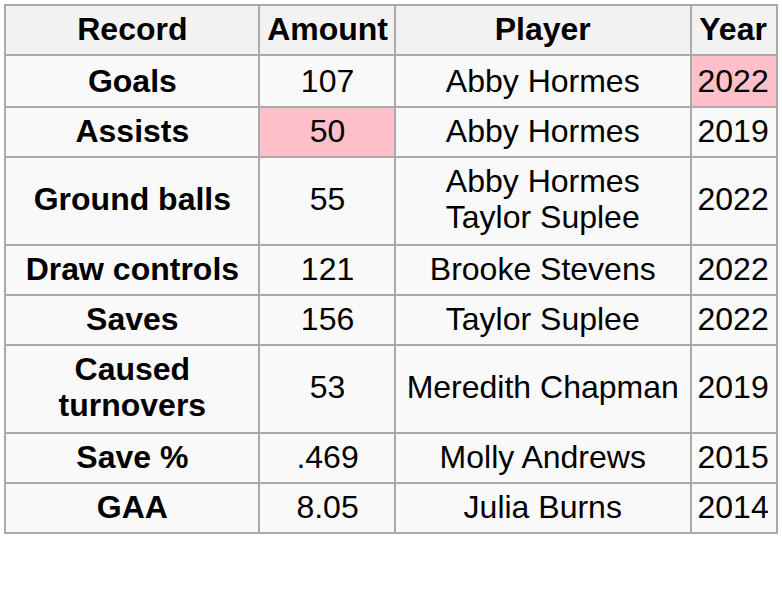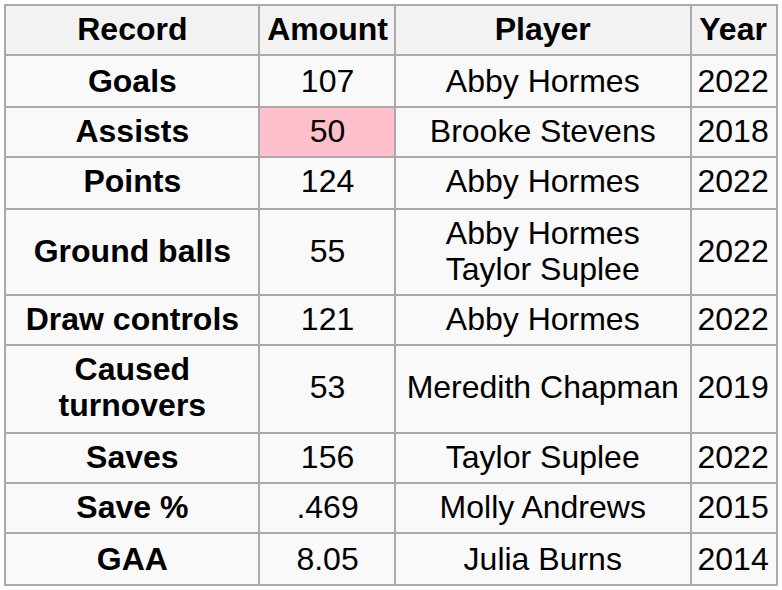(733, 80) pink background -> (733, 80) no background
(543, 131) Abby Hormes -> (543, 131) Brooke Stevens
(733, 131) 2019 -> (733, 131) 2018
+ row: (132, 182)
(543, 268) Brooke Stevens -> (543, 319) Abby Hormes
rows swapped: (132, 388) <-> (132, 319)
